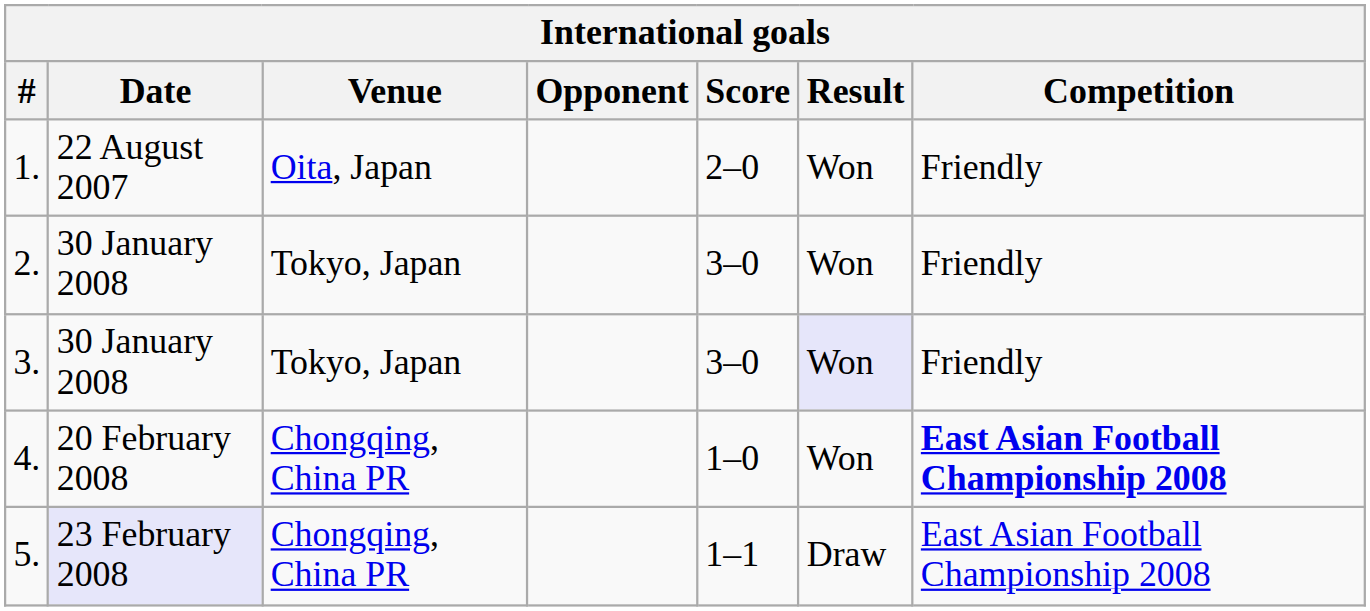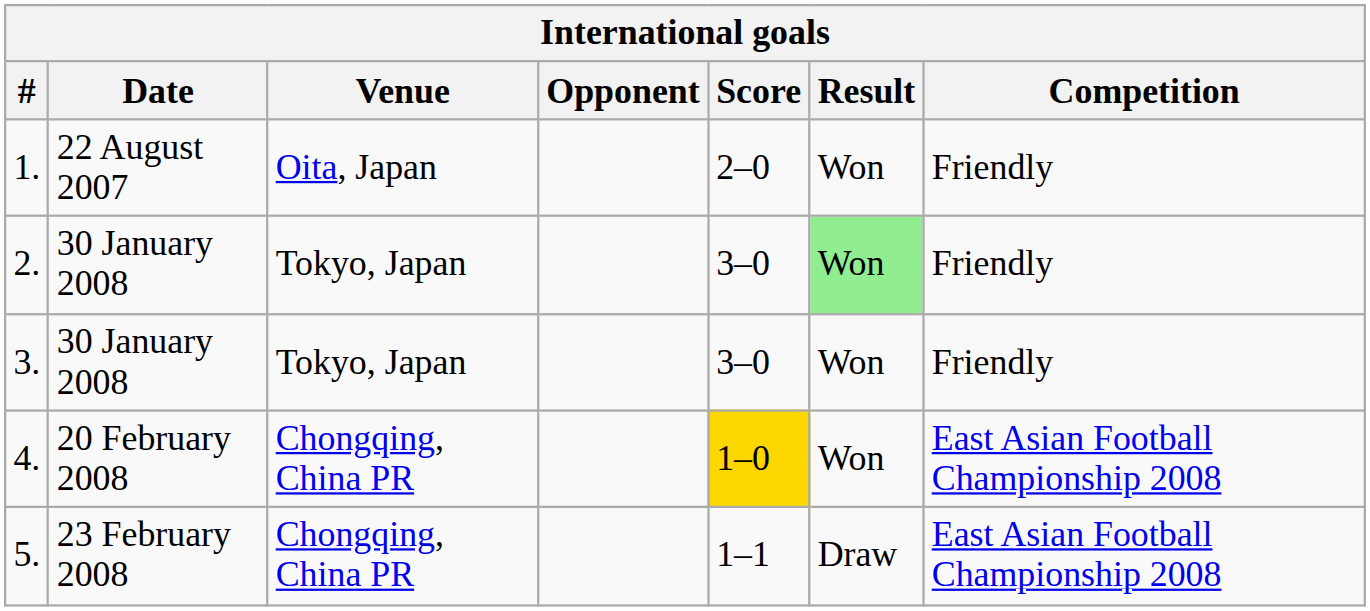(840, 263) no background -> (851, 263) lightgreen background
(840, 361) lavender background -> (851, 361) no background
(732, 458) no background -> (743, 458) gold background
(1074, 458) bold -> (1077, 458) normal
(144, 555) lavender background -> (144, 555) no background
